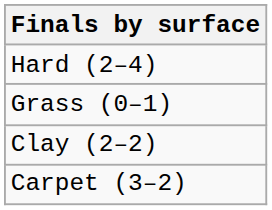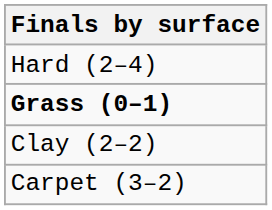(91, 105) normal -> (91, 105) bold
